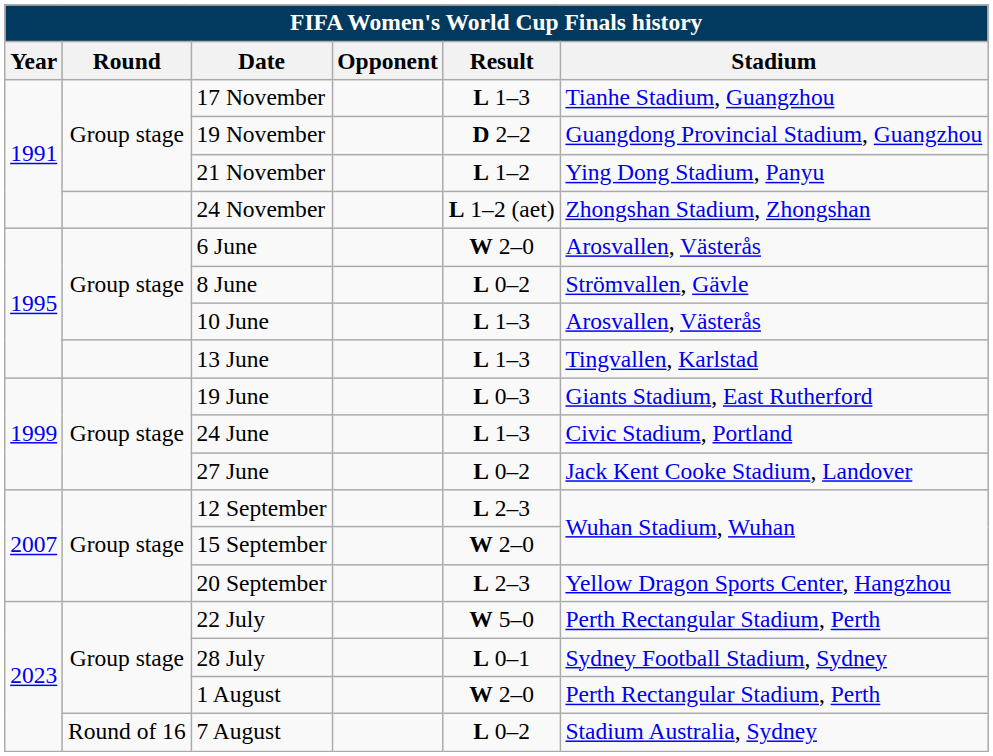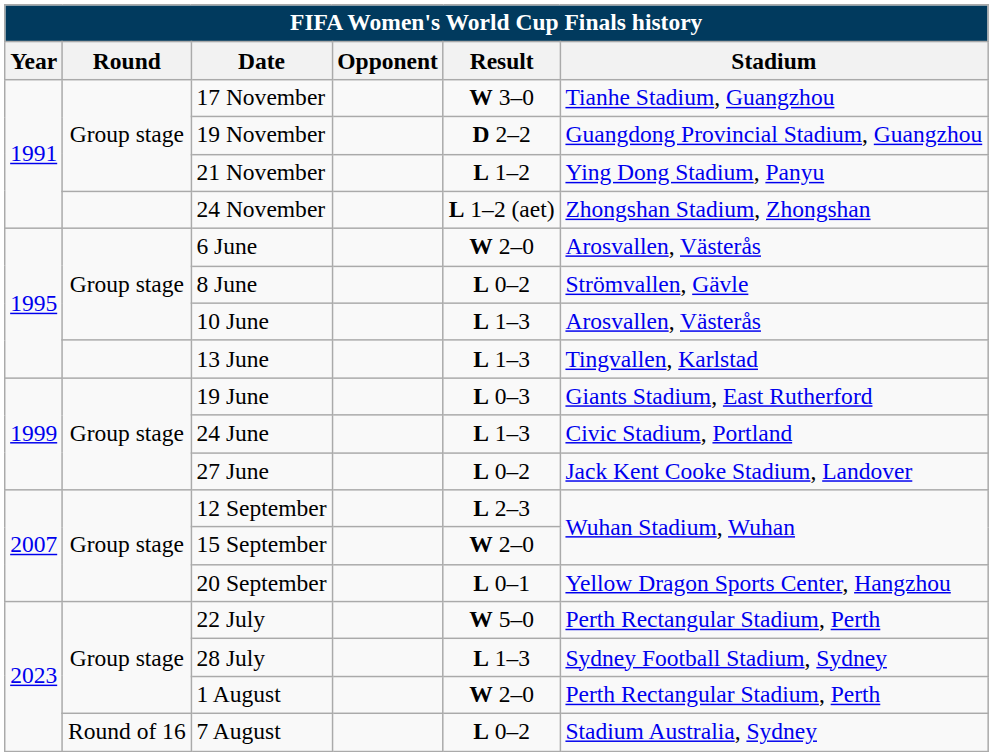(502, 97) L 1–3 -> (502, 97) W 3–0
(502, 582) L 2–3 -> (502, 582) L 0–1
(502, 657) L 0–1 -> (502, 657) L 1–3
